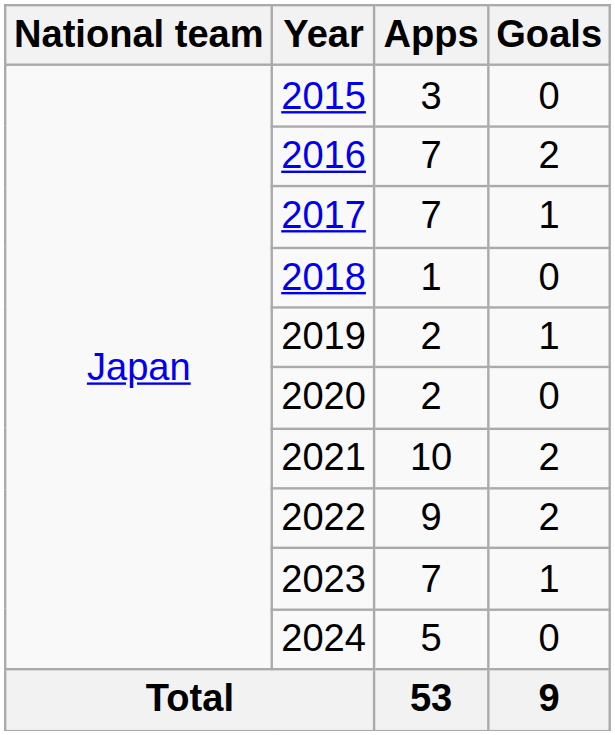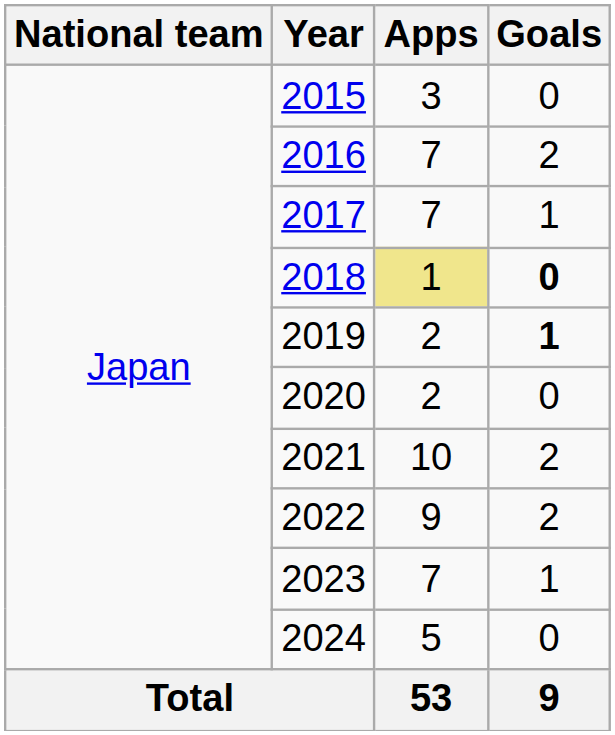(431, 276) no background -> (431, 276) khaki background
(549, 276) normal -> (549, 276) bold
(549, 336) normal -> (549, 336) bold
